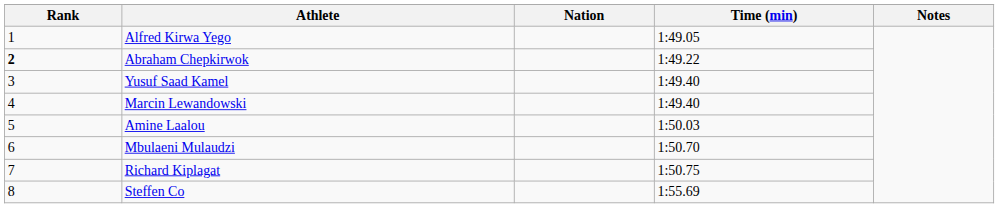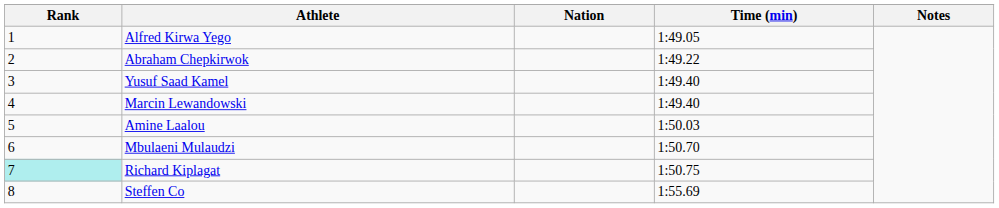(11, 59) bold -> (11, 59) normal
(11, 170) no background -> (11, 170) paleturquoise background
